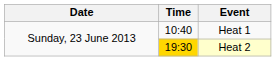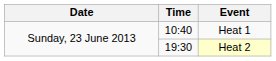(178, 47) gold background -> (178, 47) no background
